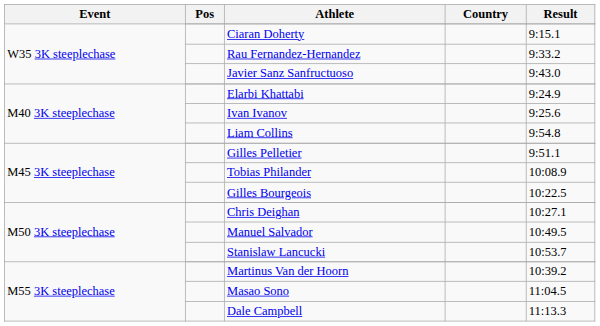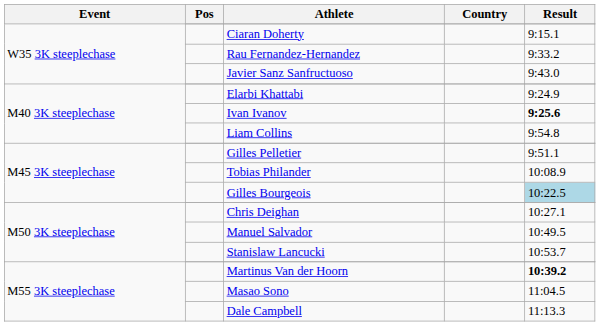(545, 113) normal -> (544, 113) bold
(548, 192) no background -> (547, 192) lightblue background
(548, 271) normal -> (547, 271) bold
